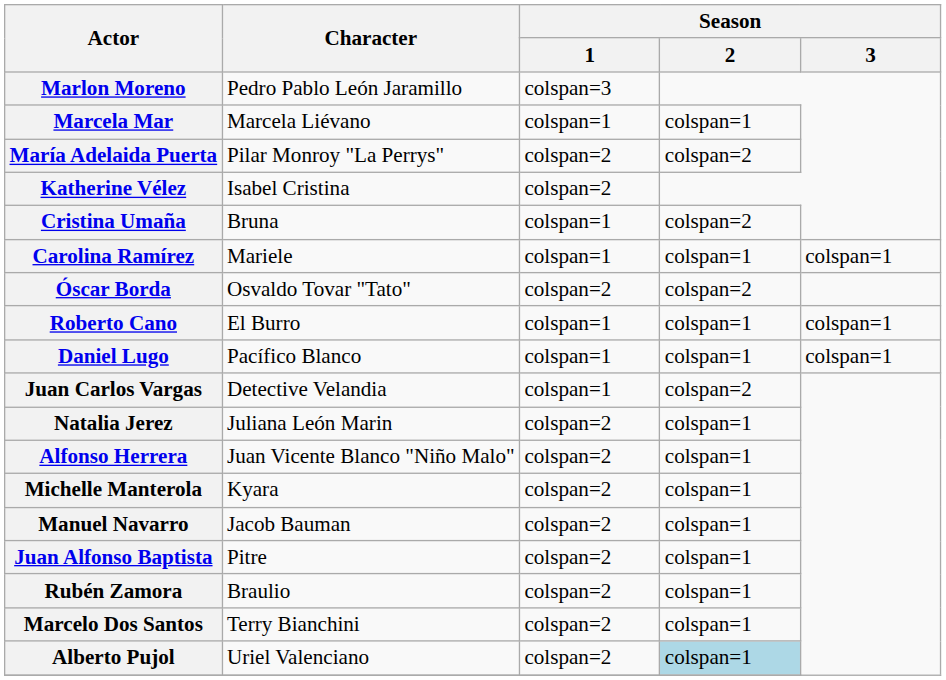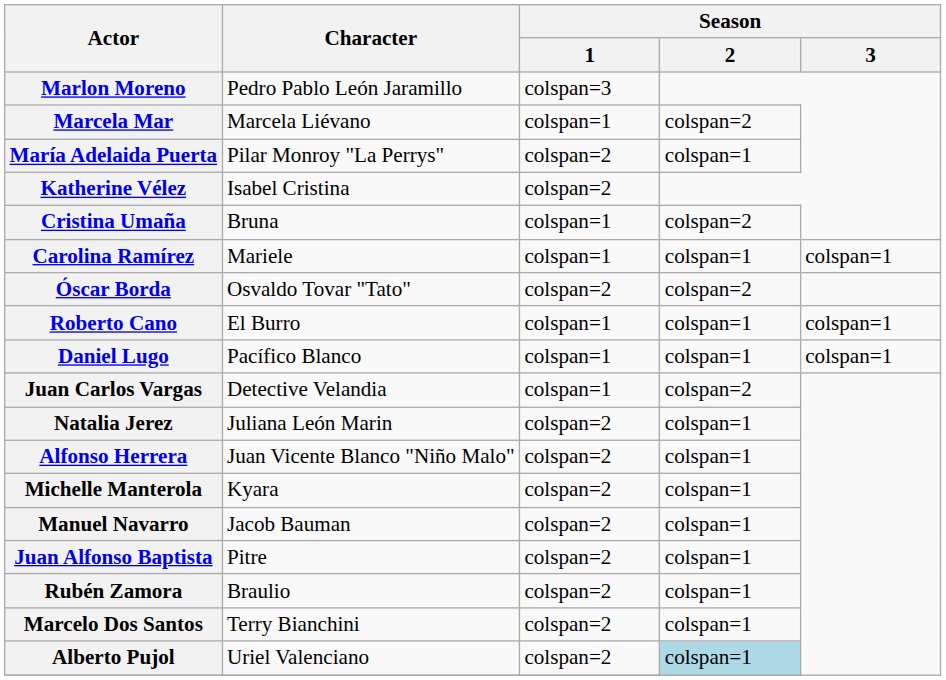(708, 121) colspan=1 -> (708, 121) colspan=2
(708, 155) colspan=2 -> (708, 155) colspan=1
